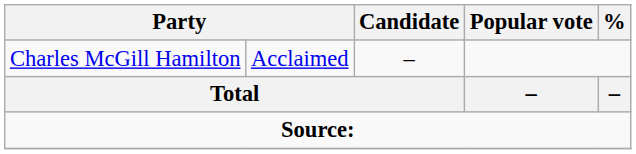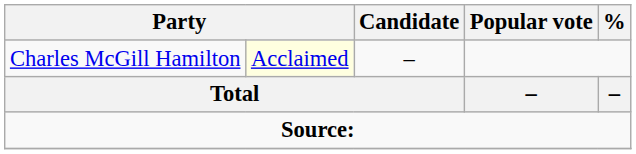(300, 58) no background -> (300, 58) lightyellow background
